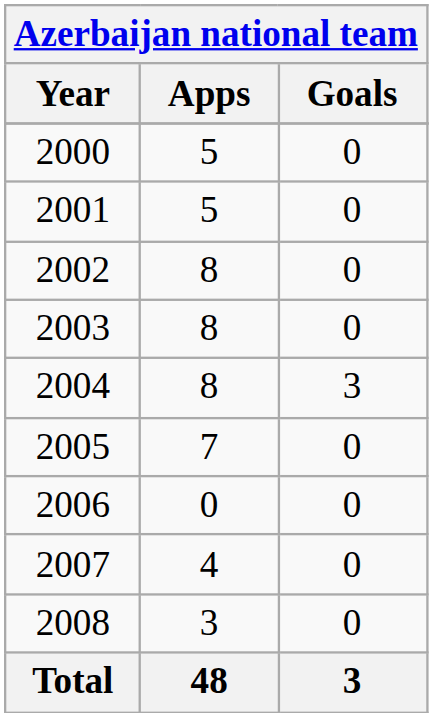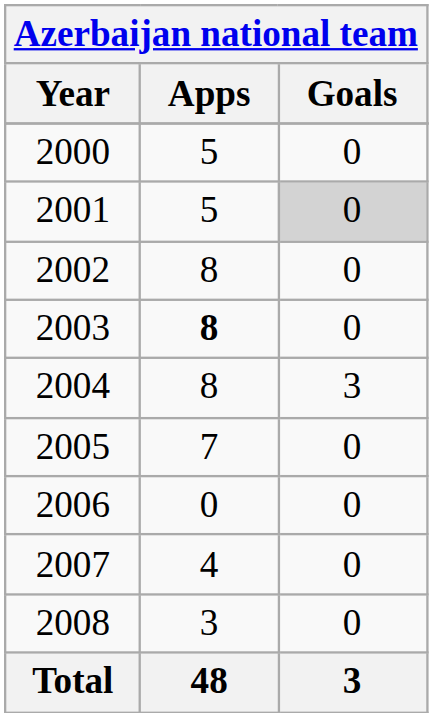(352, 210) no background -> (352, 210) lightgrey background
(209, 328) normal -> (209, 328) bold
